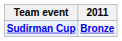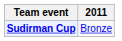(97, 29) bold -> (96, 29) normal
